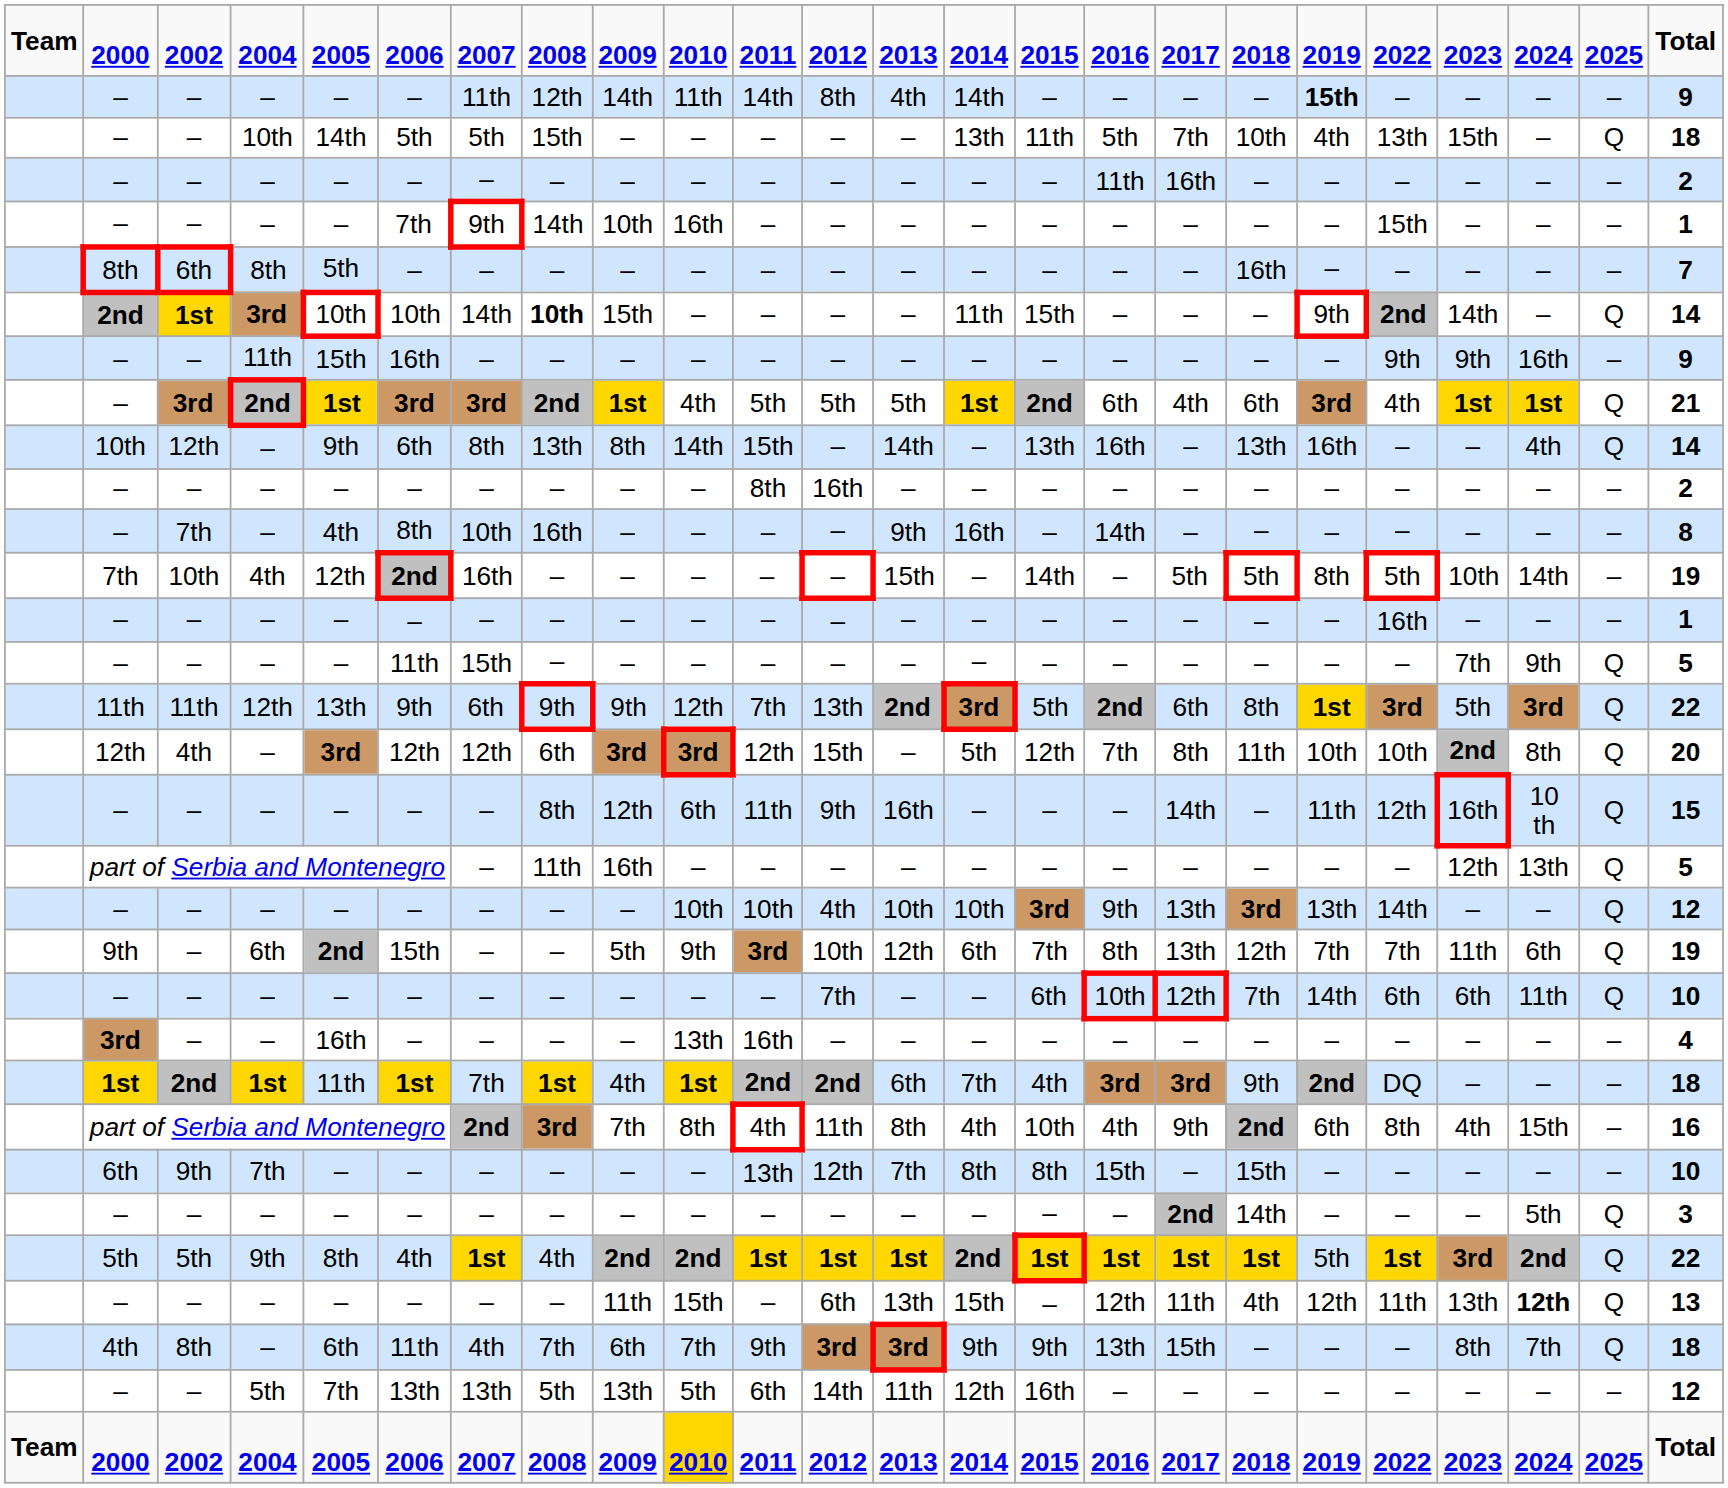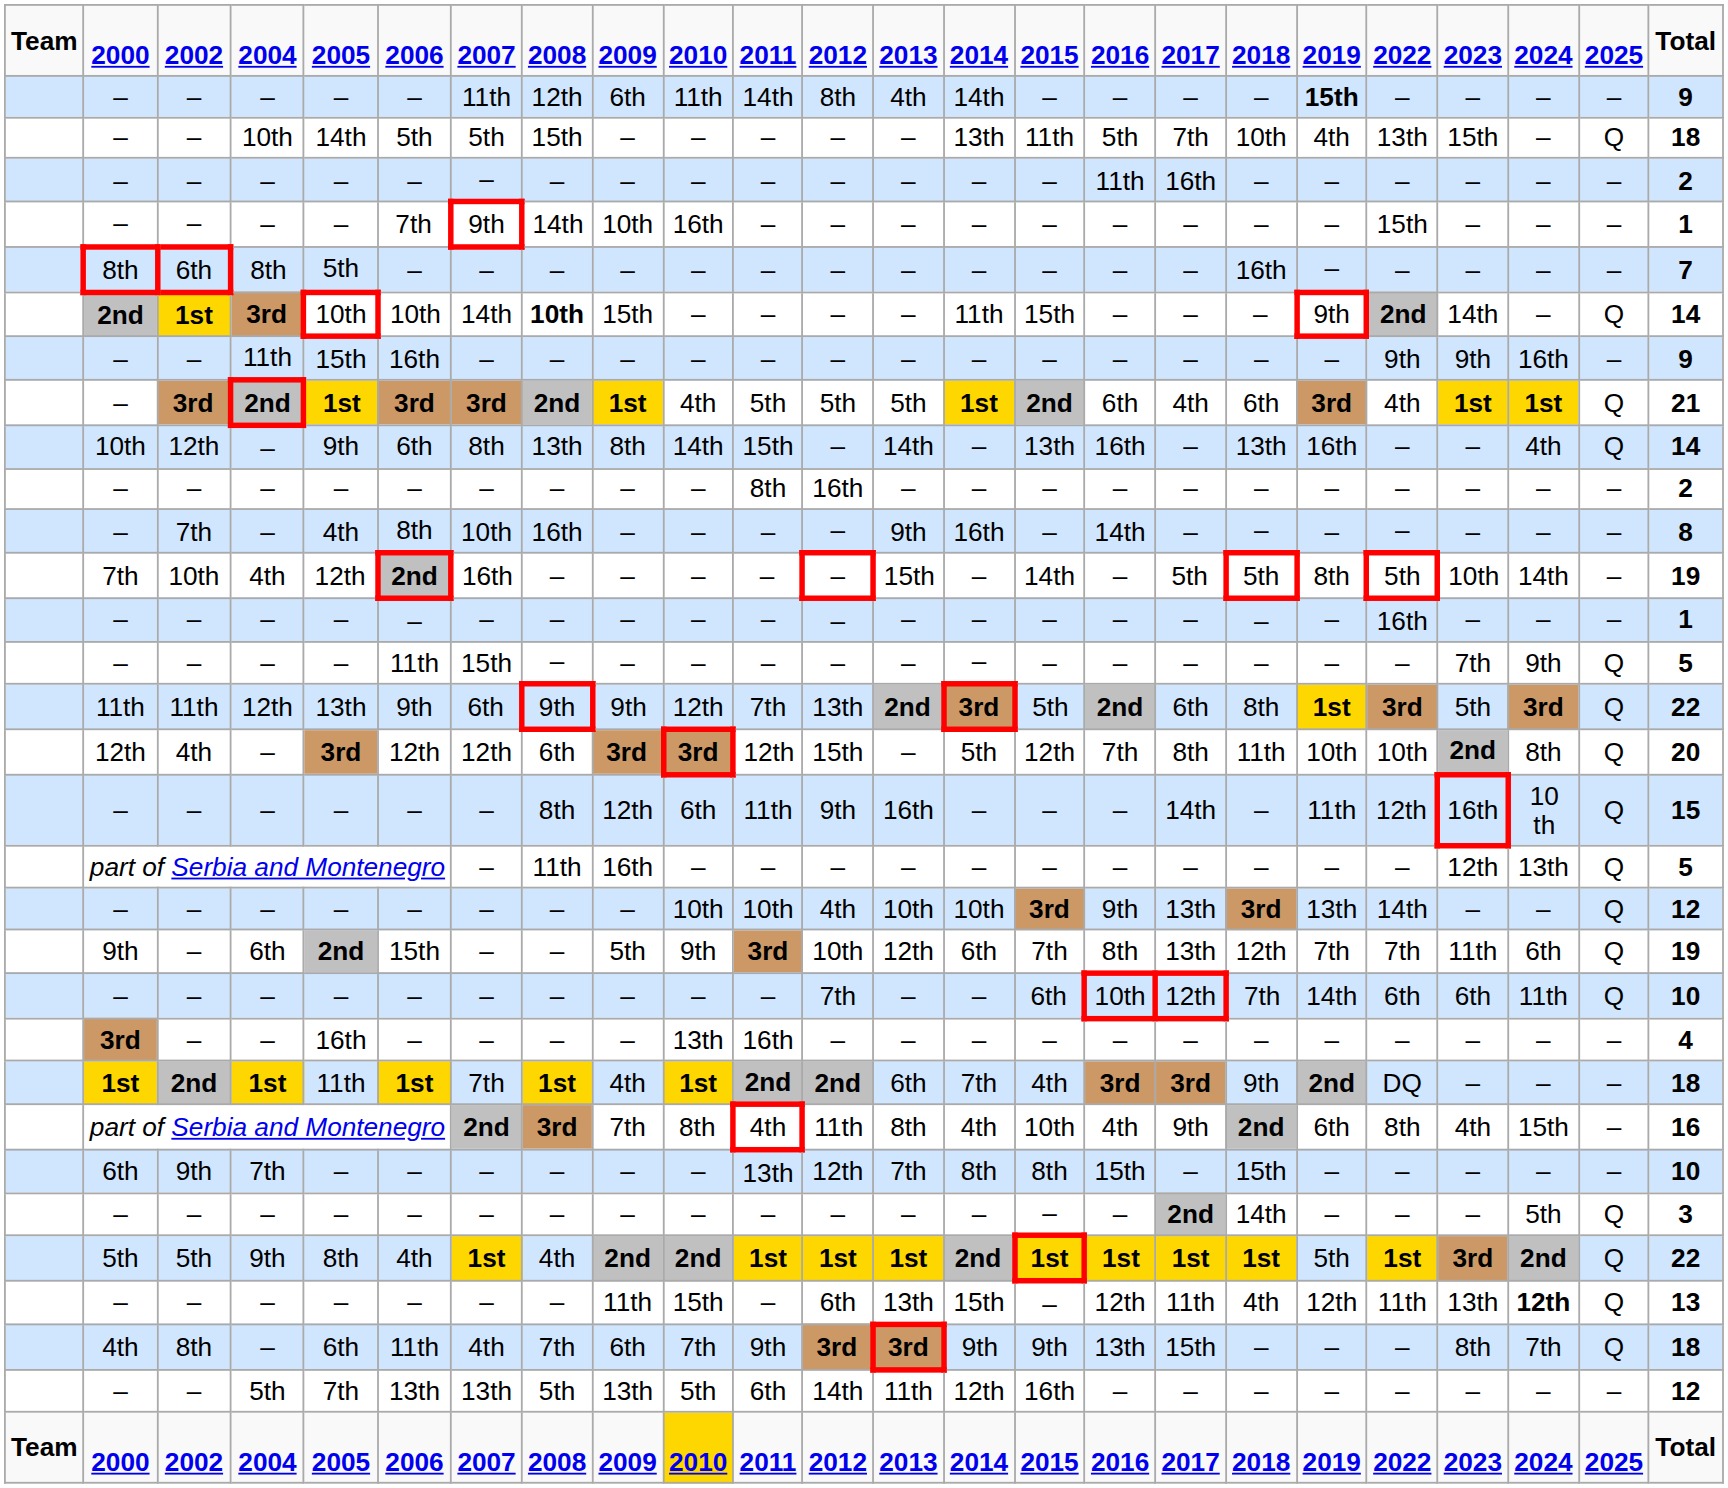(628, 97) 14th -> (628, 97) 6th
